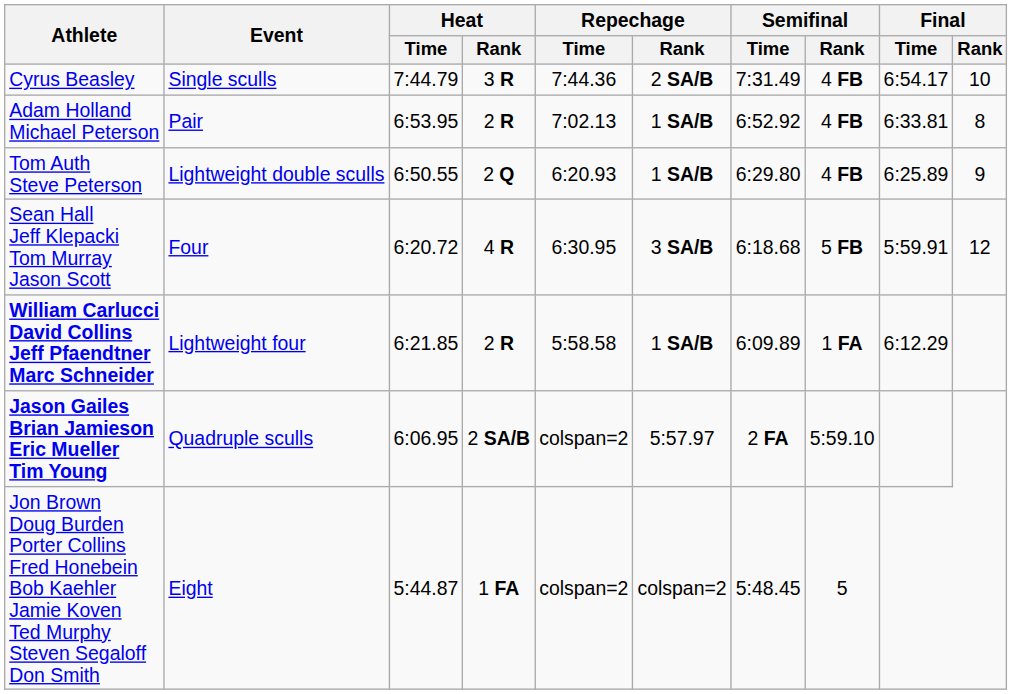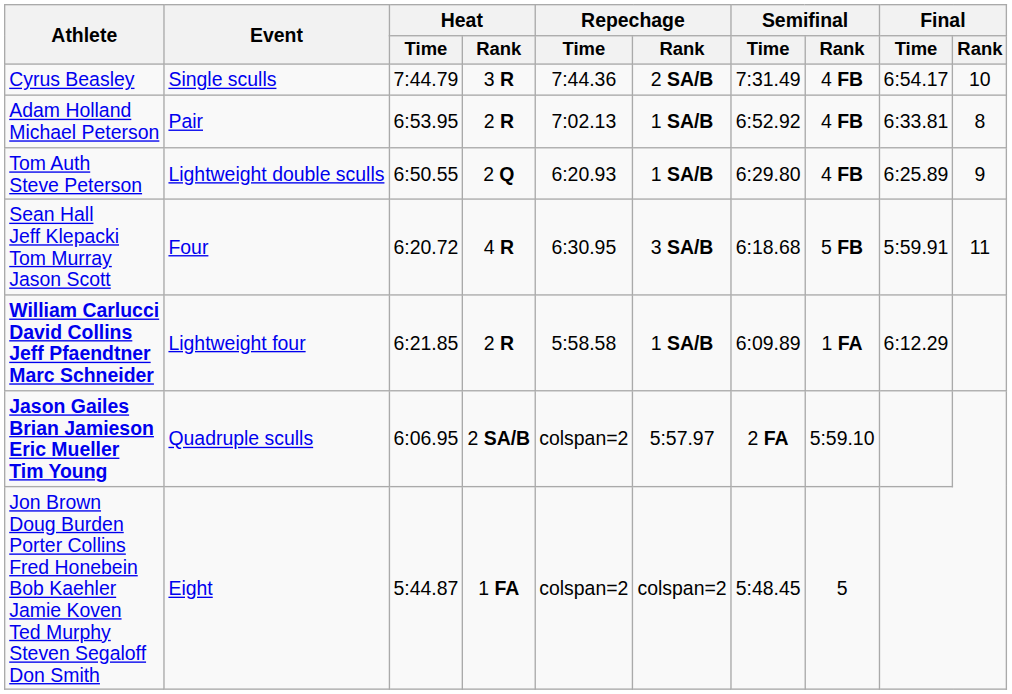(980, 248) 12 -> (980, 248) 11
